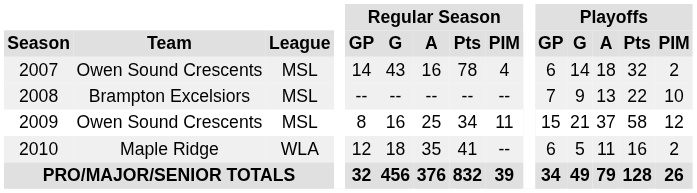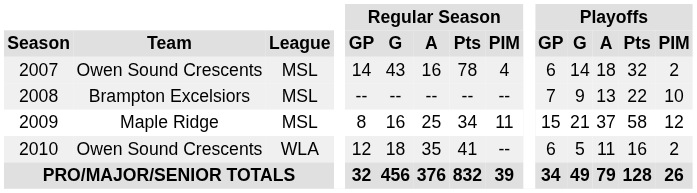(169, 122) Owen Sound Crescents -> (169, 122) Maple Ridge
(169, 149) Maple Ridge -> (169, 149) Owen Sound Crescents
